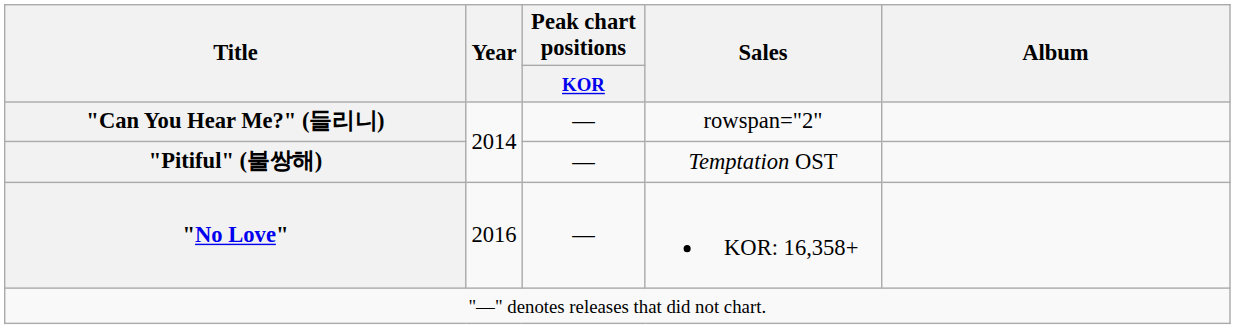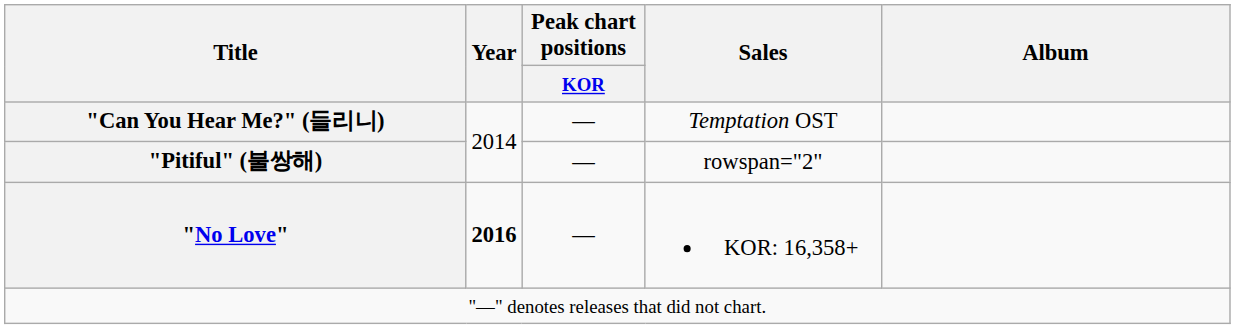(763, 121) rowspan="2" -> (763, 121) Temptation OST
(763, 161) Temptation OST -> (763, 161) rowspan="2"
(494, 234) normal -> (494, 234) bold
